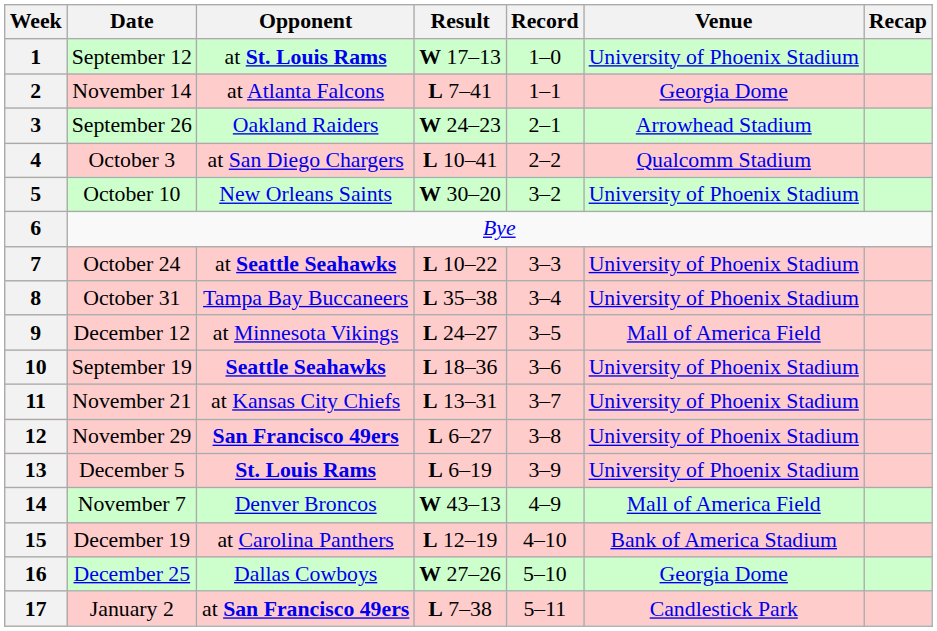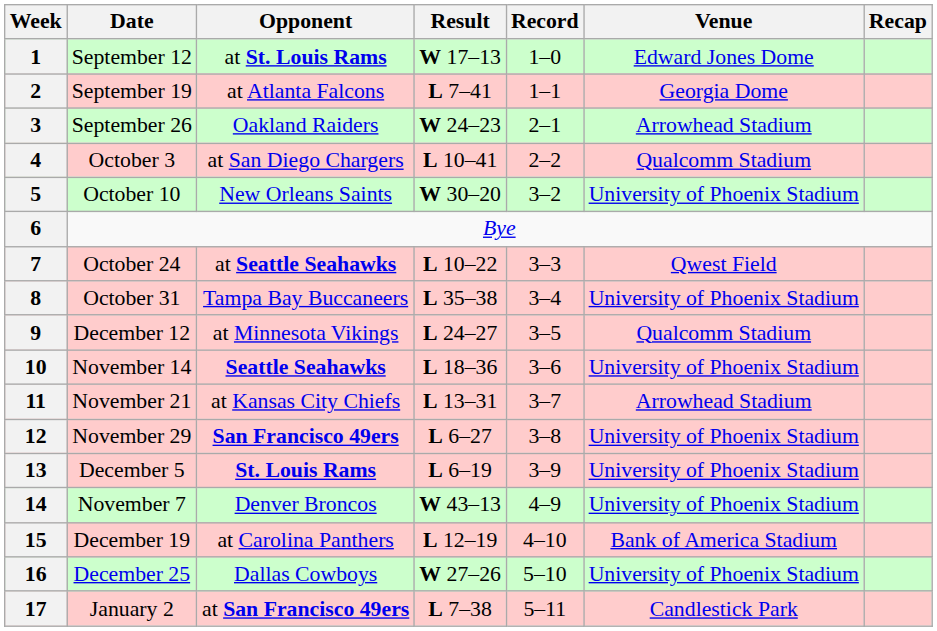(724, 56) University of Phoenix Stadium -> (724, 56) Edward Jones Dome
(132, 90) November 14 -> (132, 90) September 19
(724, 263) University of Phoenix Stadium -> (724, 263) Qwest Field
(724, 332) Mall of America Field -> (724, 332) Qualcomm Stadium
(132, 366) September 19 -> (132, 366) November 14
(724, 401) University of Phoenix Stadium -> (724, 401) Arrowhead Stadium
(724, 504) Mall of America Field -> (724, 504) University of Phoenix Stadium
(724, 573) Georgia Dome -> (724, 573) University of Phoenix Stadium
